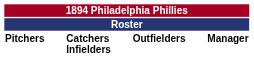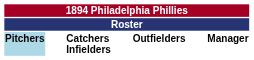(25, 38) no background -> (25, 38) lightblue background
